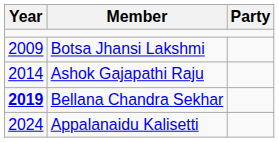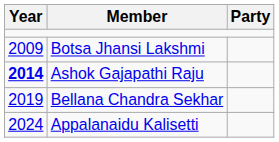(26, 74) normal -> (26, 74) bold
(26, 99) bold -> (26, 99) normal
